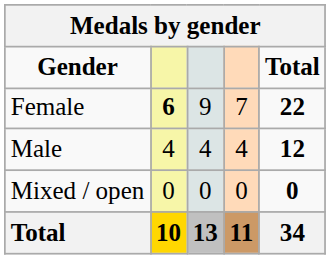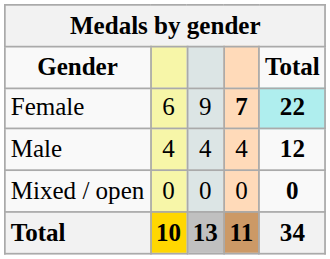(169, 108) bold -> (169, 108) normal
(241, 108) normal -> (241, 108) bold
(292, 108) no background -> (292, 108) paleturquoise background
